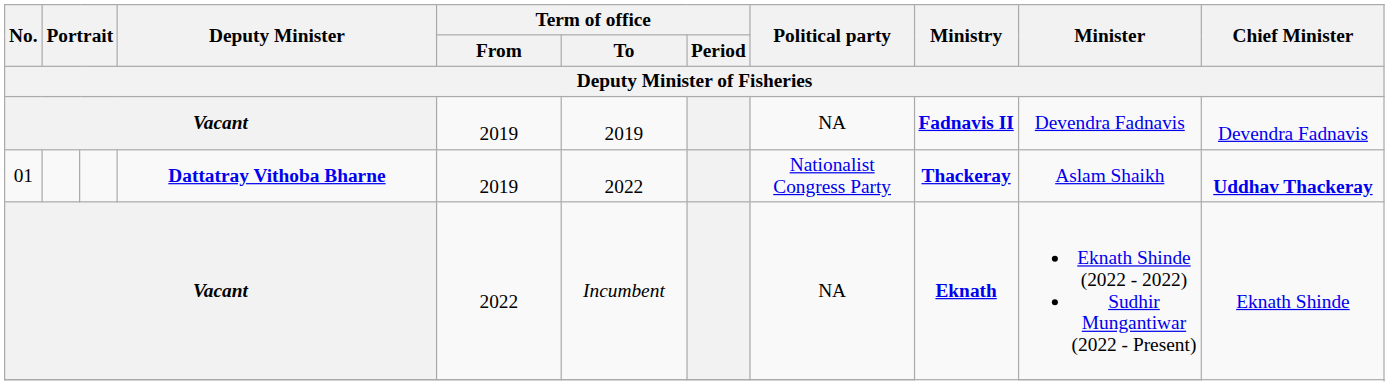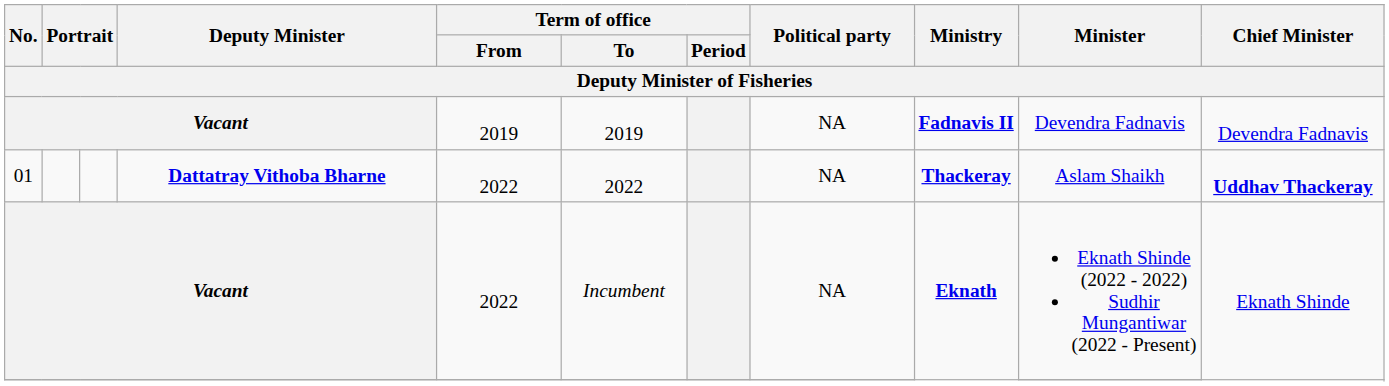(499, 186) 2019 -> (499, 186) 2022
(832, 175) Nationalist Congress Party -> (832, 175) NA
